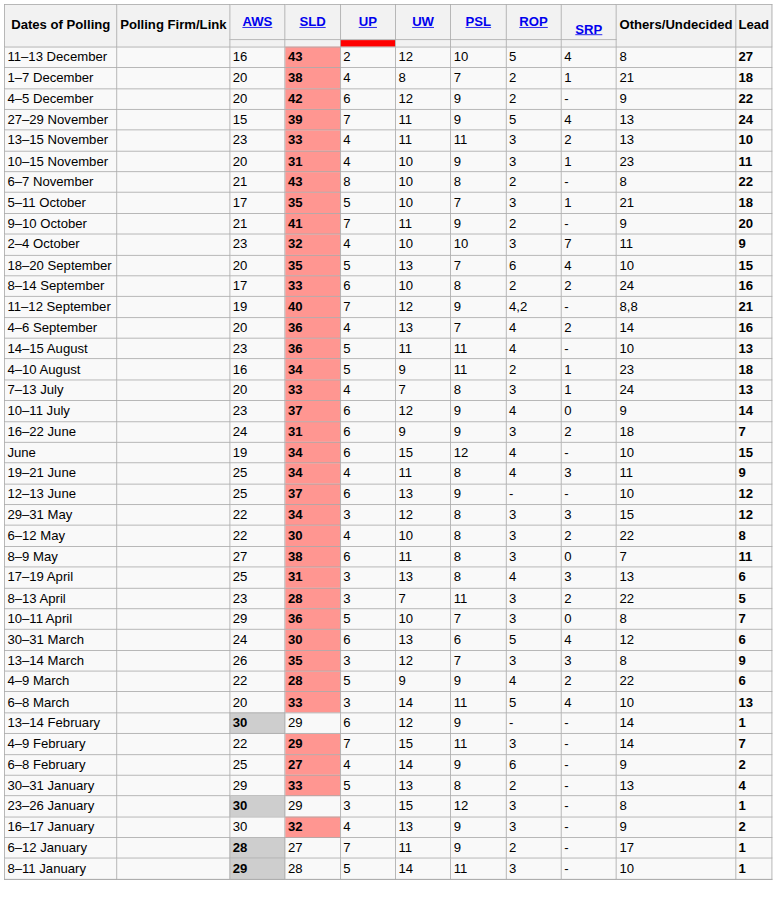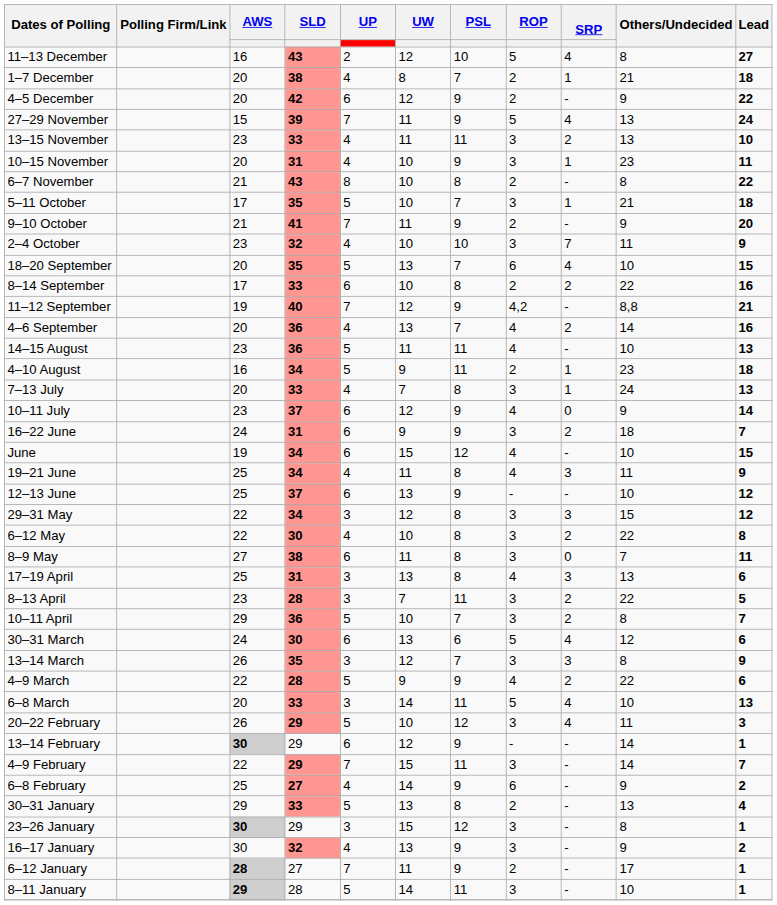(627, 286) 24 -> (627, 286) 22
(568, 619) 0 -> (568, 619) 2
+ row: (54, 723)
